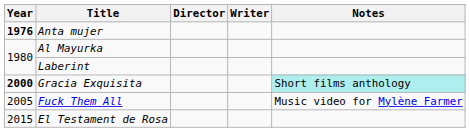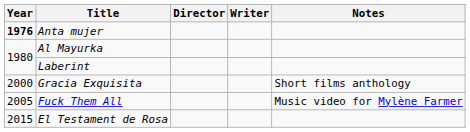(20, 84) bold -> (20, 84) normal
(343, 84) paleturquoise background -> (343, 84) no background
